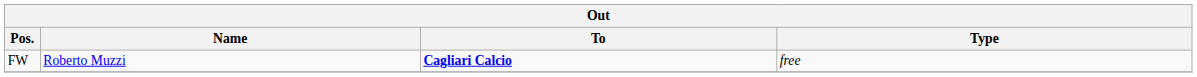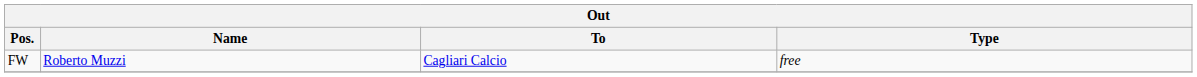(468, 61) bold -> (465, 61) normal
